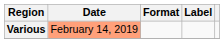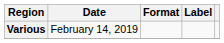(94, 30) lightsalmon background -> (94, 30) no background
